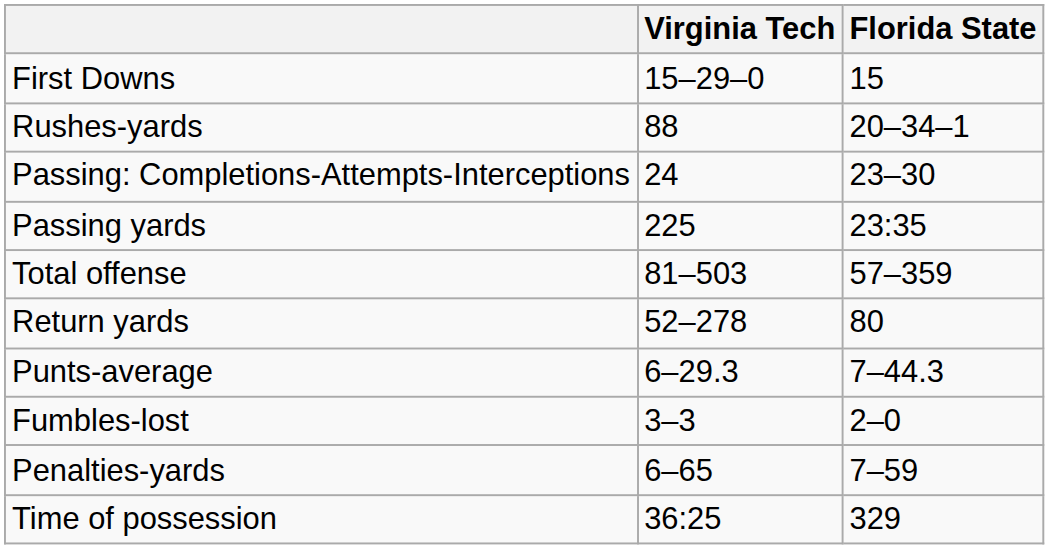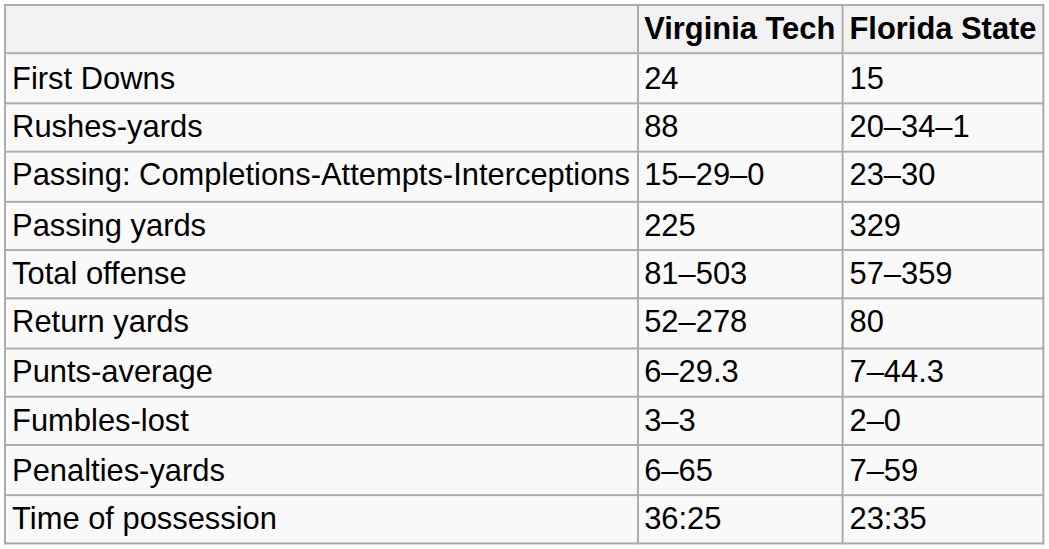(704, 77) 15–29–0 -> (661, 77) 24
(661, 175) 24 -> (704, 175) 15–29–0
(888, 224) 23:35 -> (875, 224) 329
(875, 518) 329 -> (888, 518) 23:35
